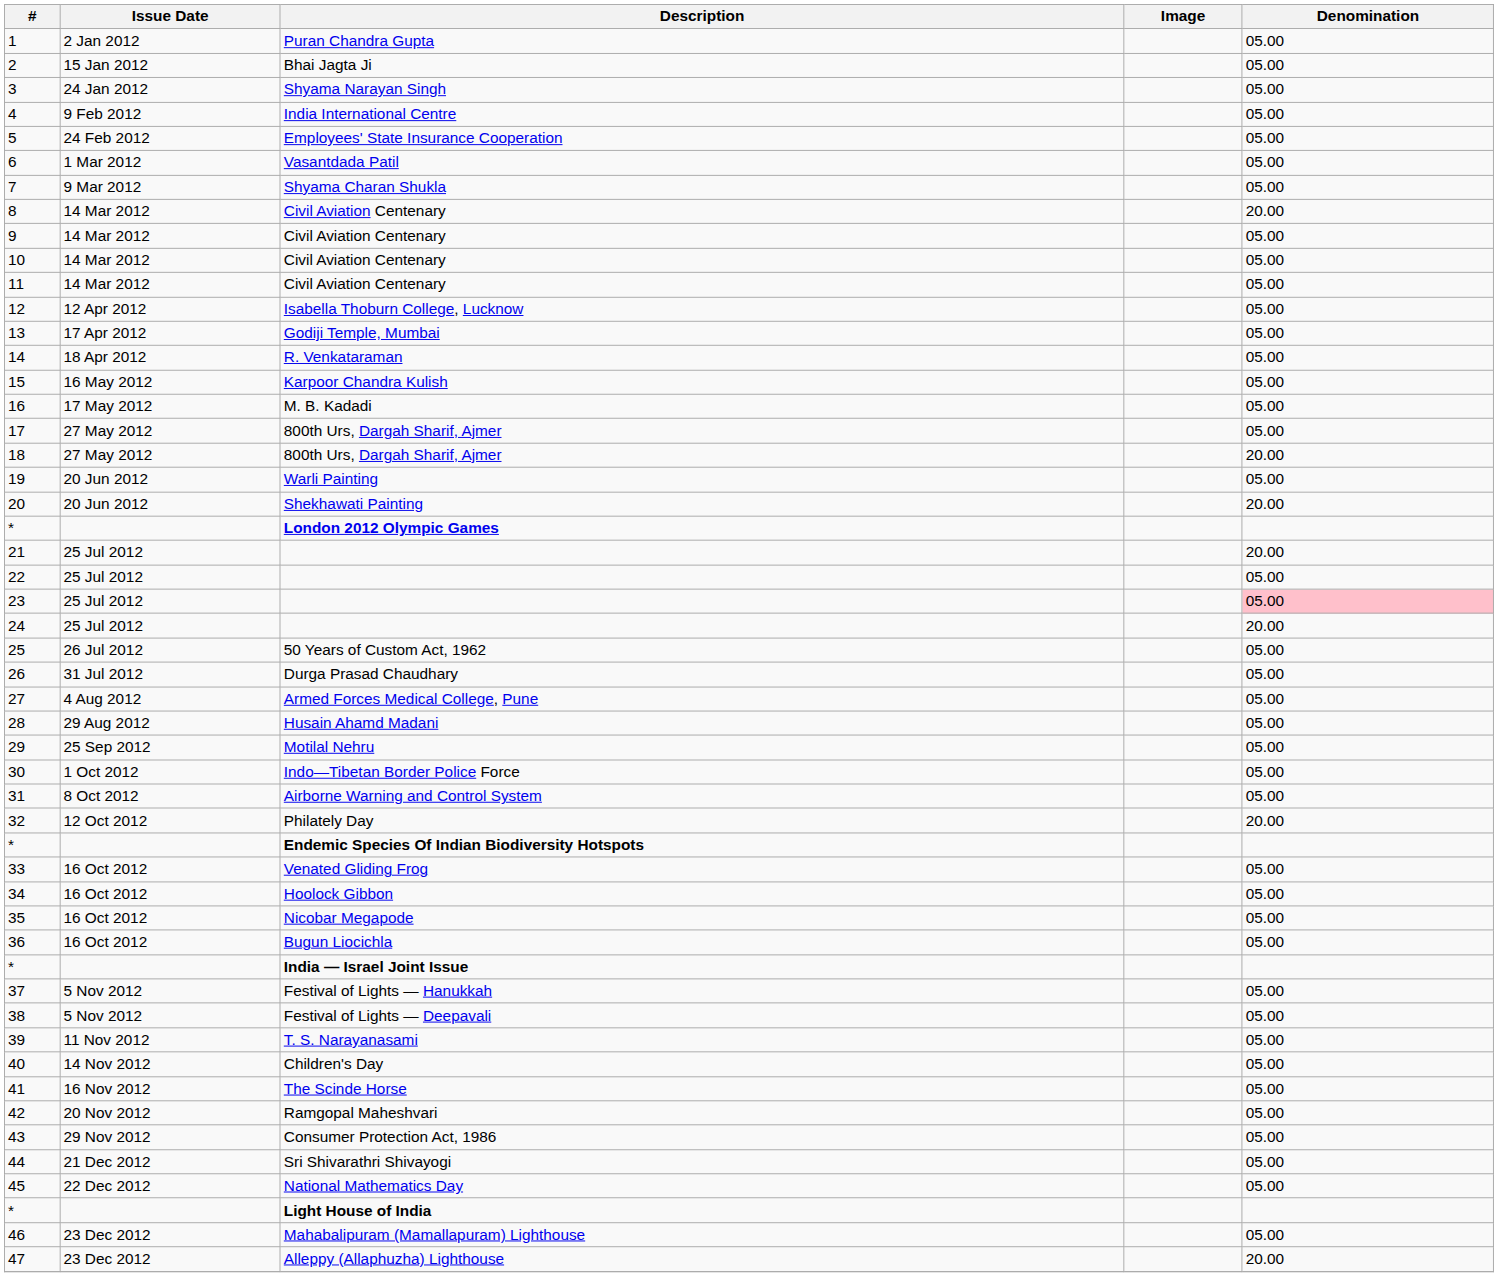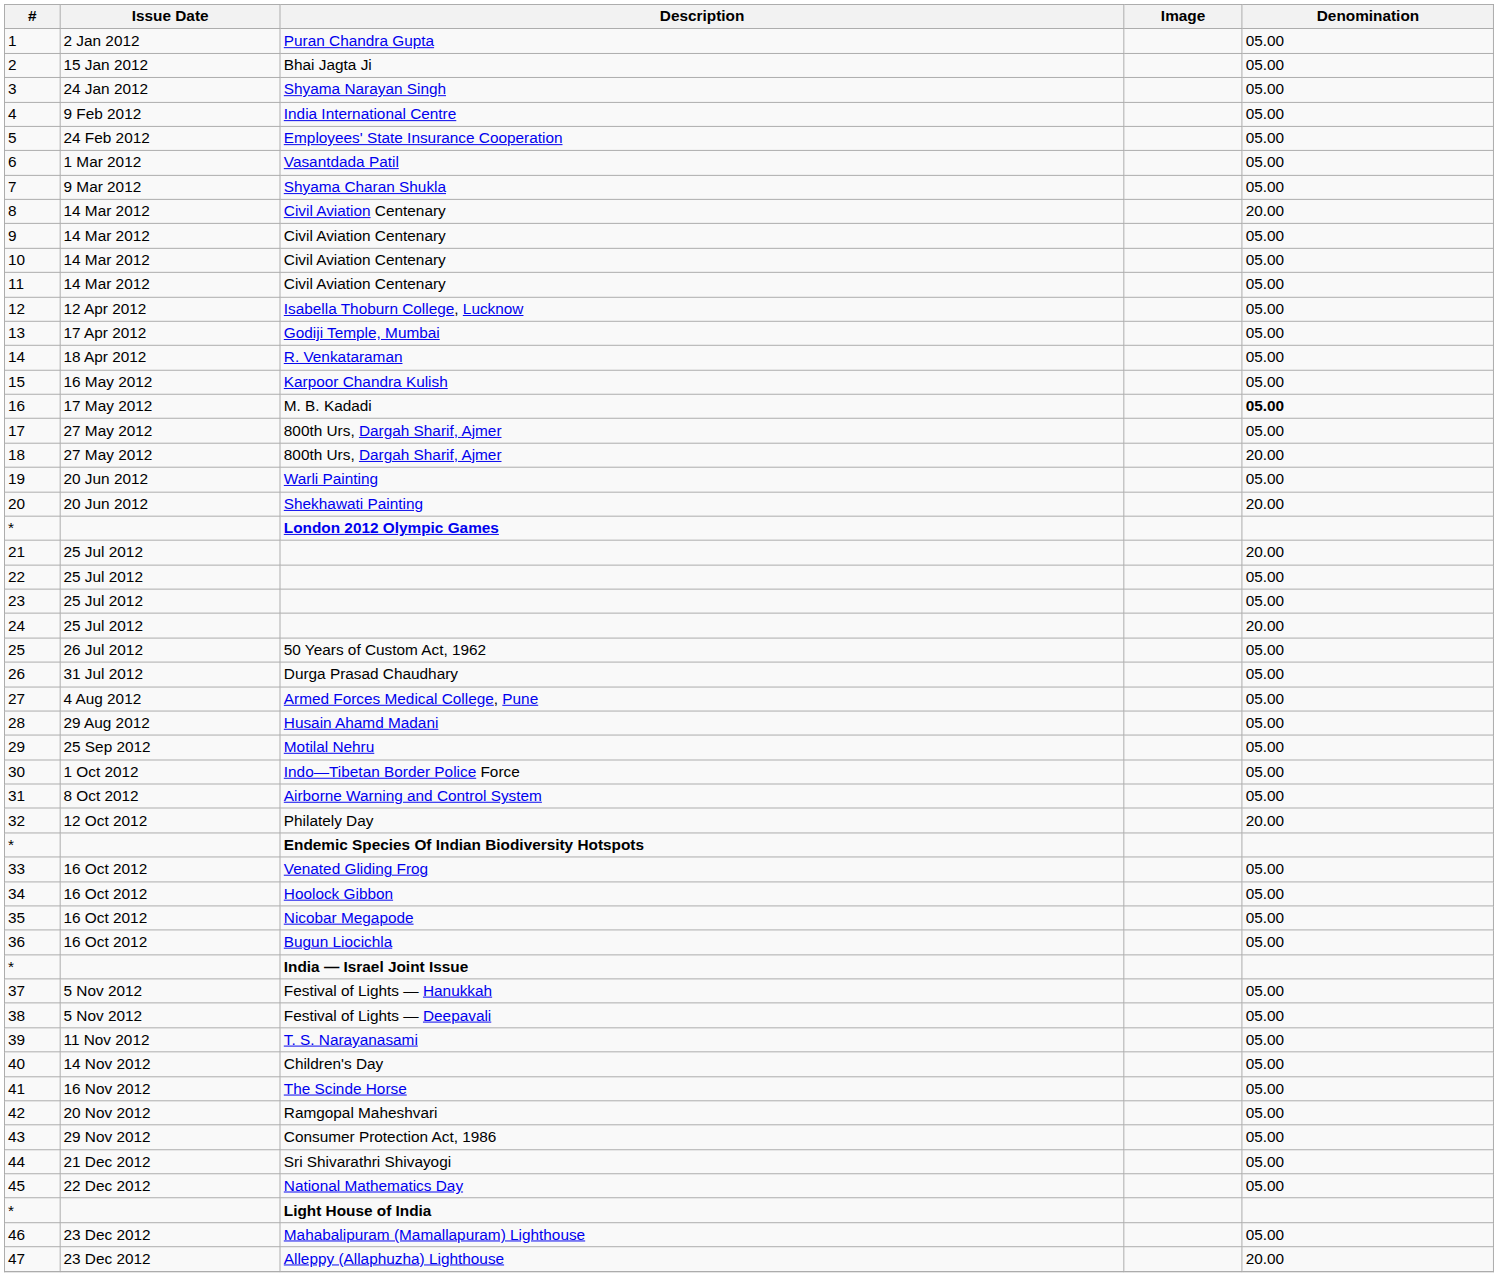(1265, 406) normal -> (1265, 406) bold
(1265, 601) pink background -> (1265, 601) no background
